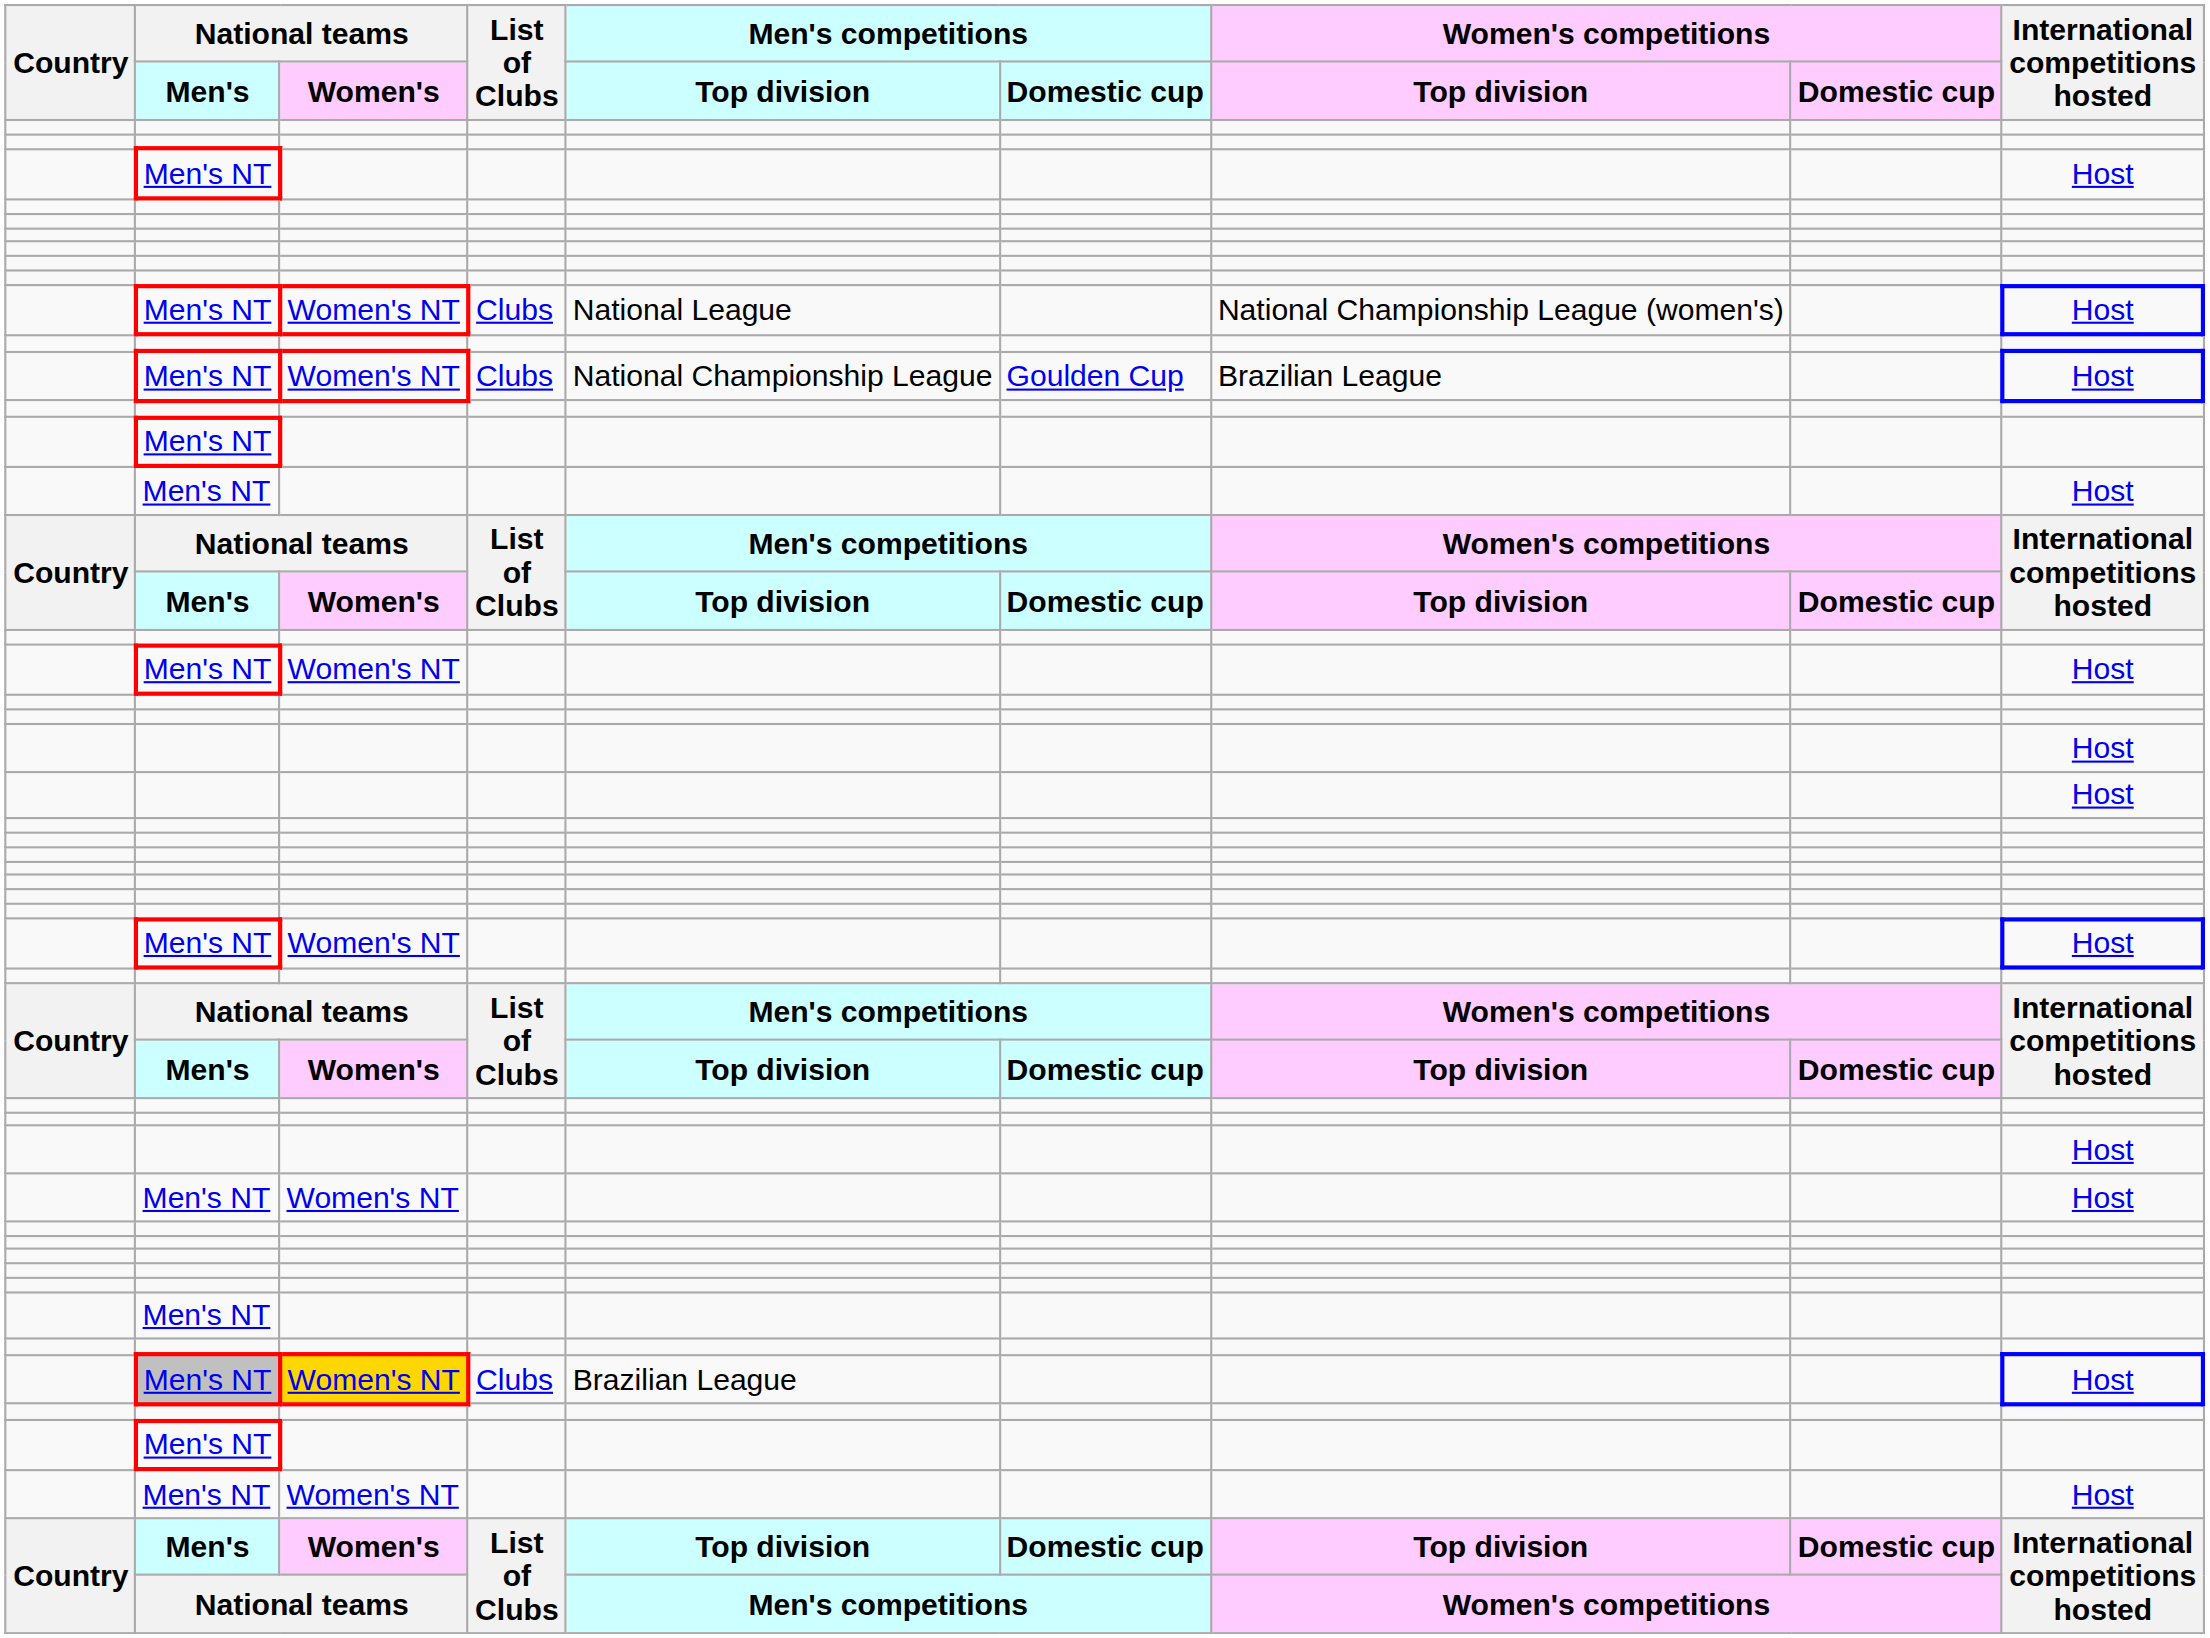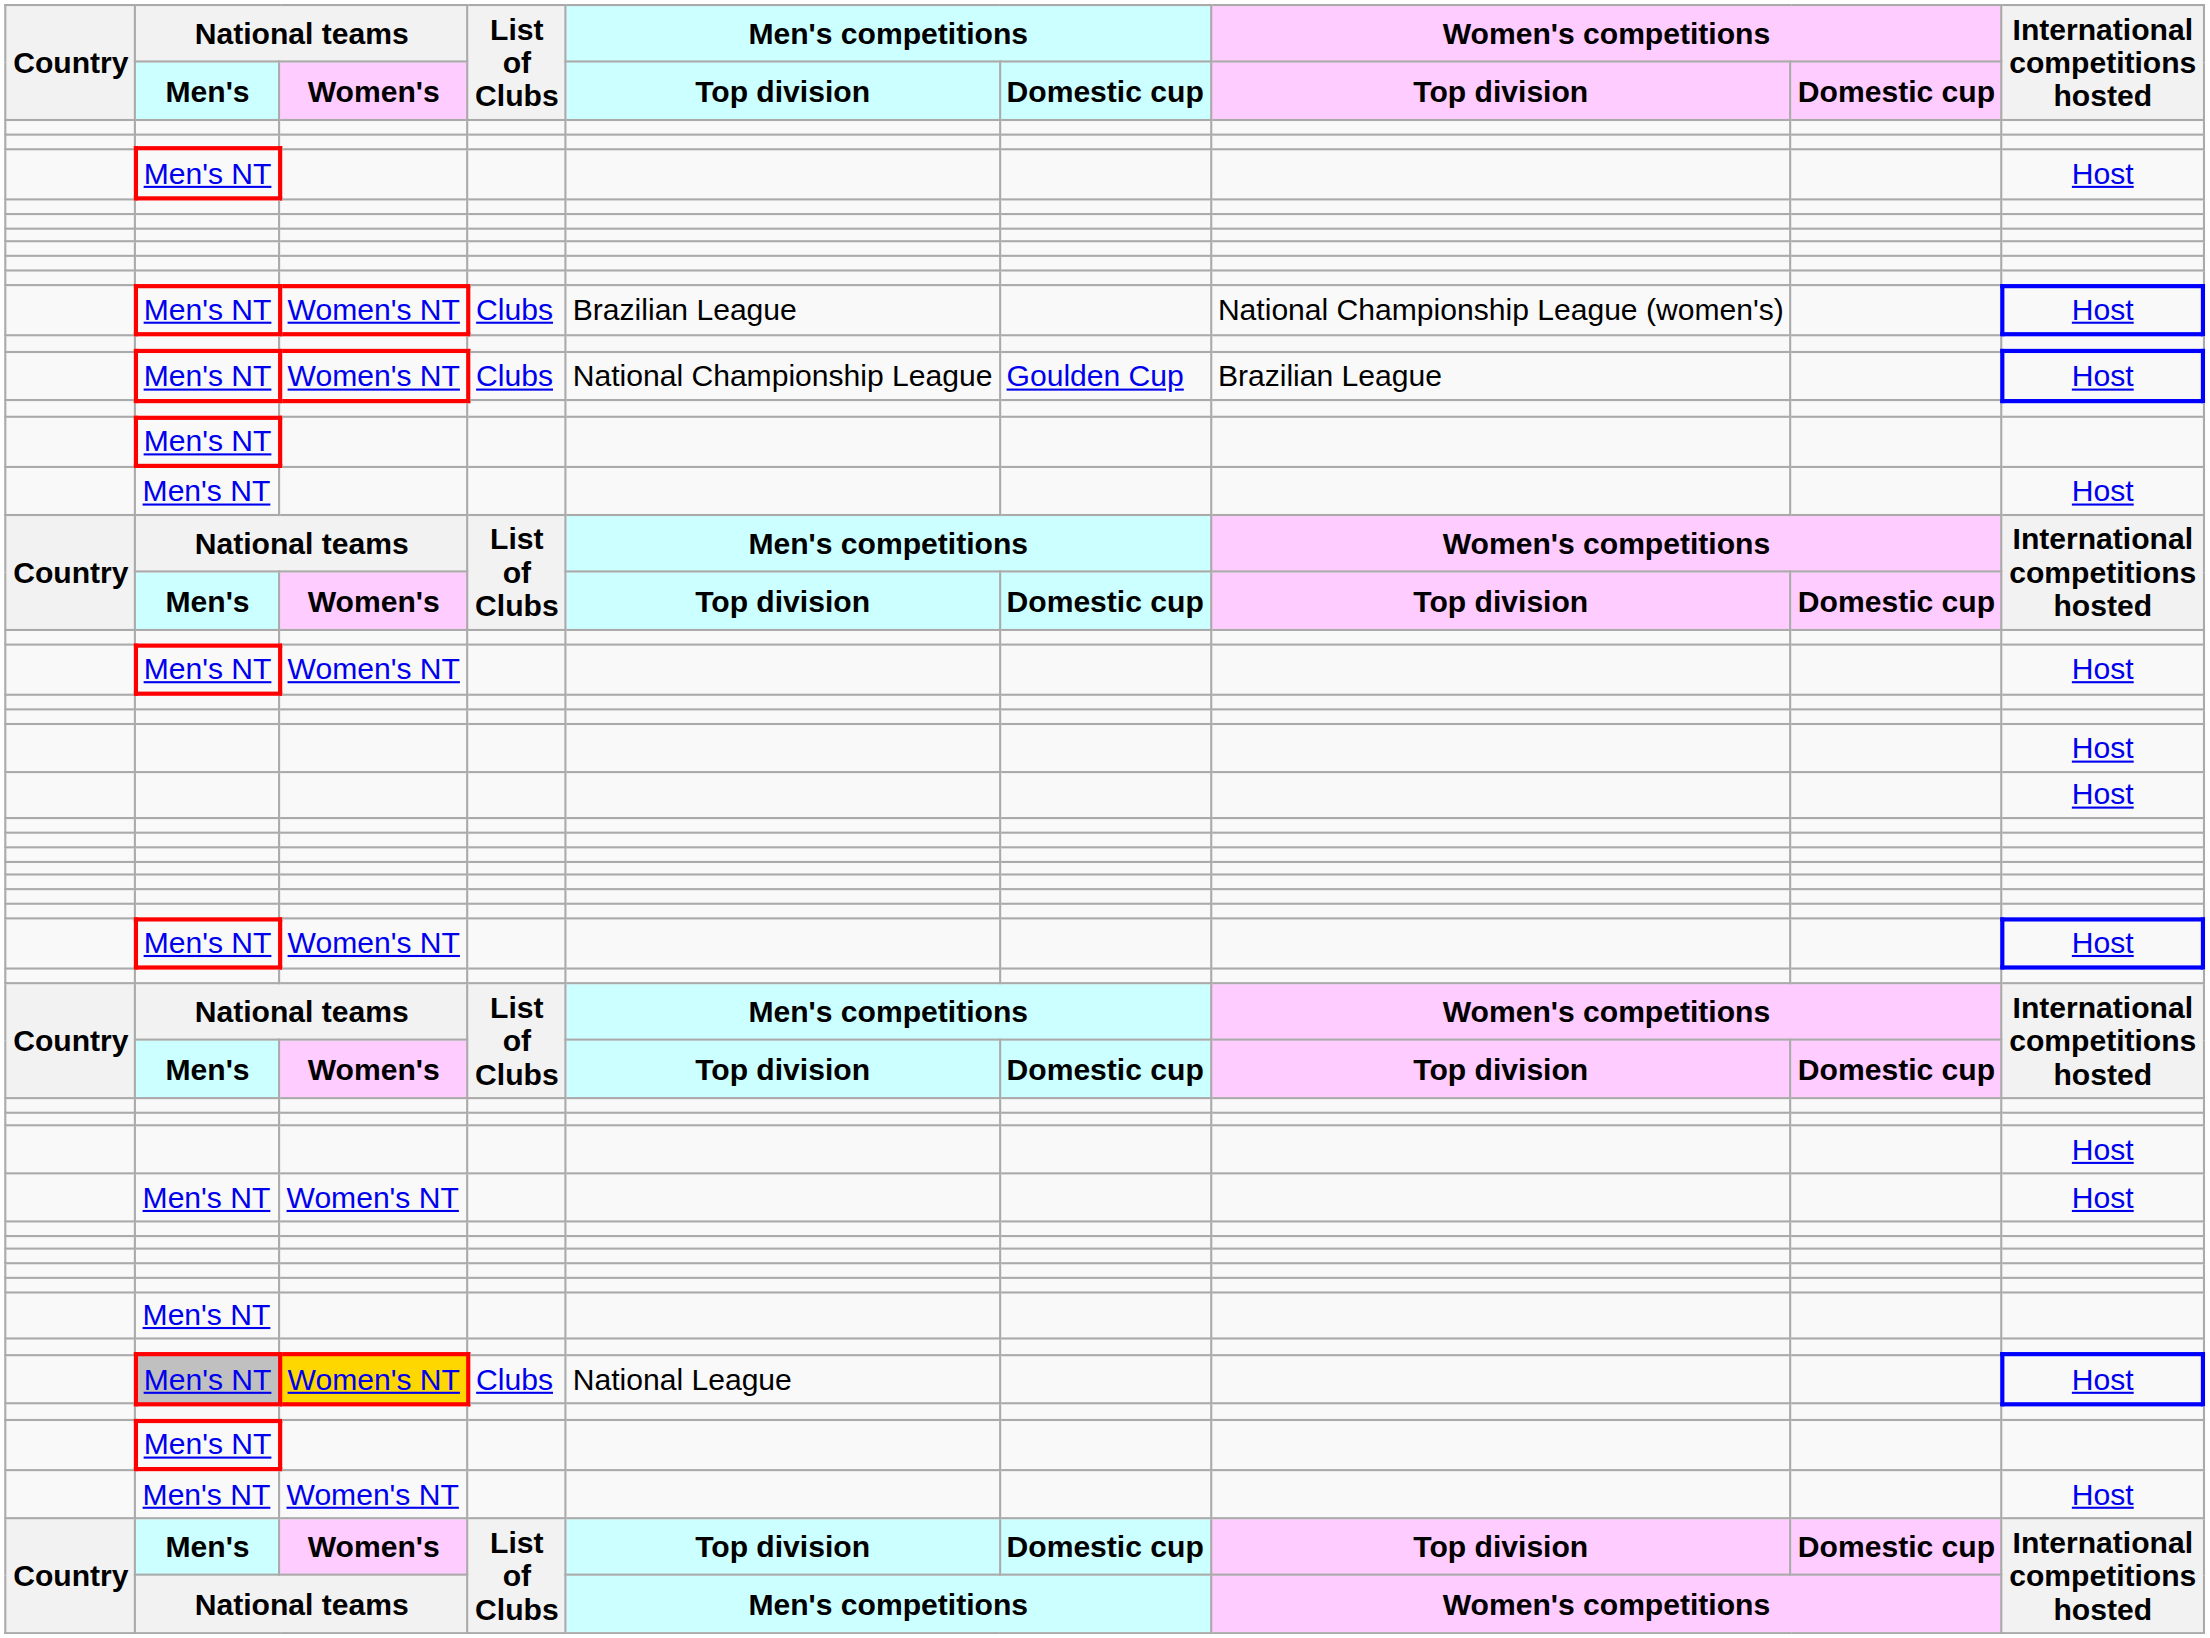(682, 310) National League -> (685, 310) Brazilian League
(685, 1379) Brazilian League -> (682, 1379) National League
